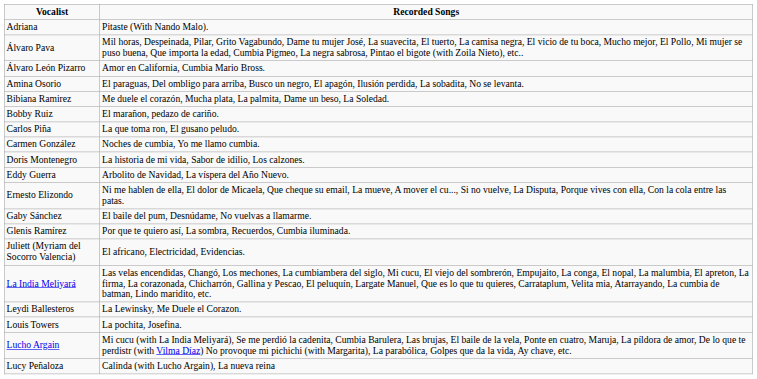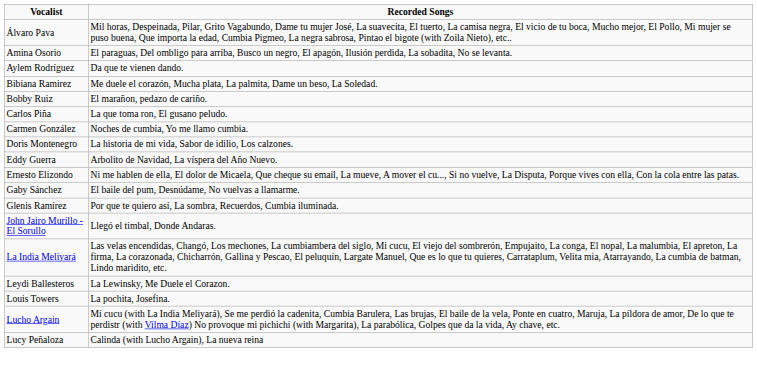- row: (22, 27)
- row: (46, 68)
+ row: (40, 68)
+ row: (45, 226)
- row: (44, 252)
